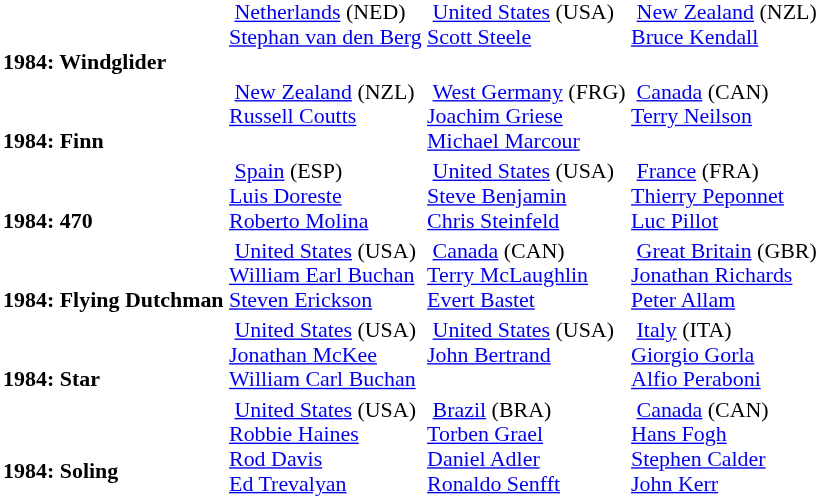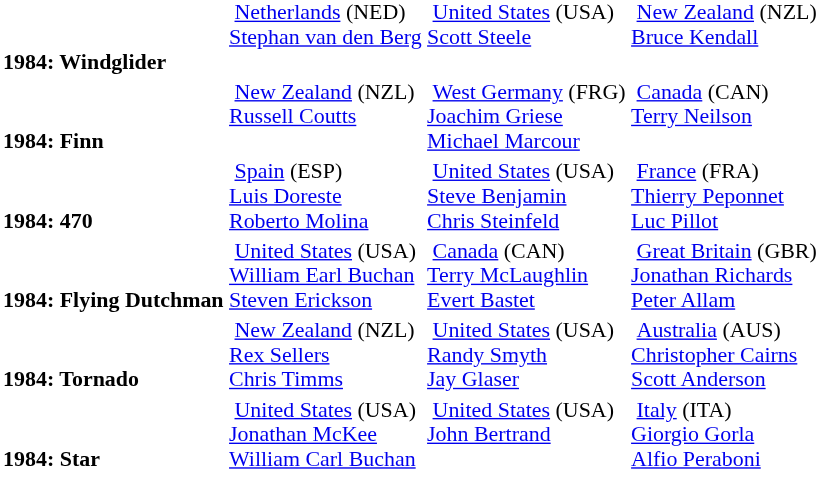+ row: (71, 379)
- row: (61, 471)
